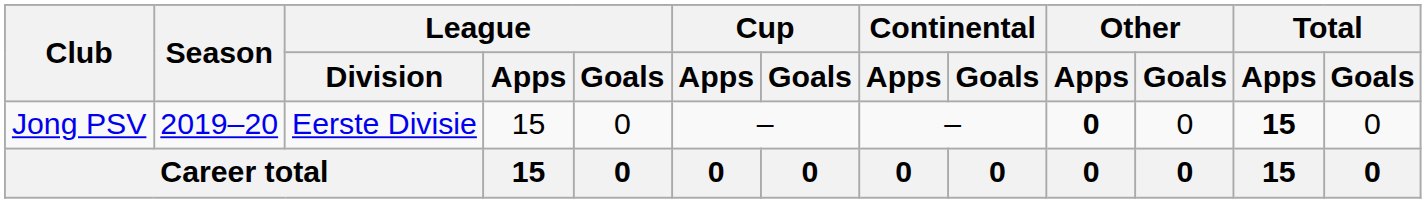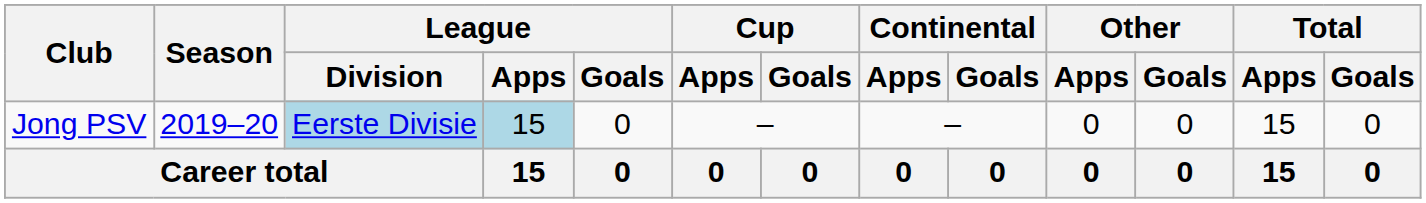(384, 124) no background -> (384, 124) lightblue background
(529, 124) no background -> (529, 124) lightblue background
(1091, 124) bold -> (1091, 124) normal
(1279, 124) bold -> (1279, 124) normal
